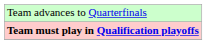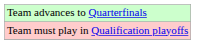(103, 30) bold -> (98, 30) normal
